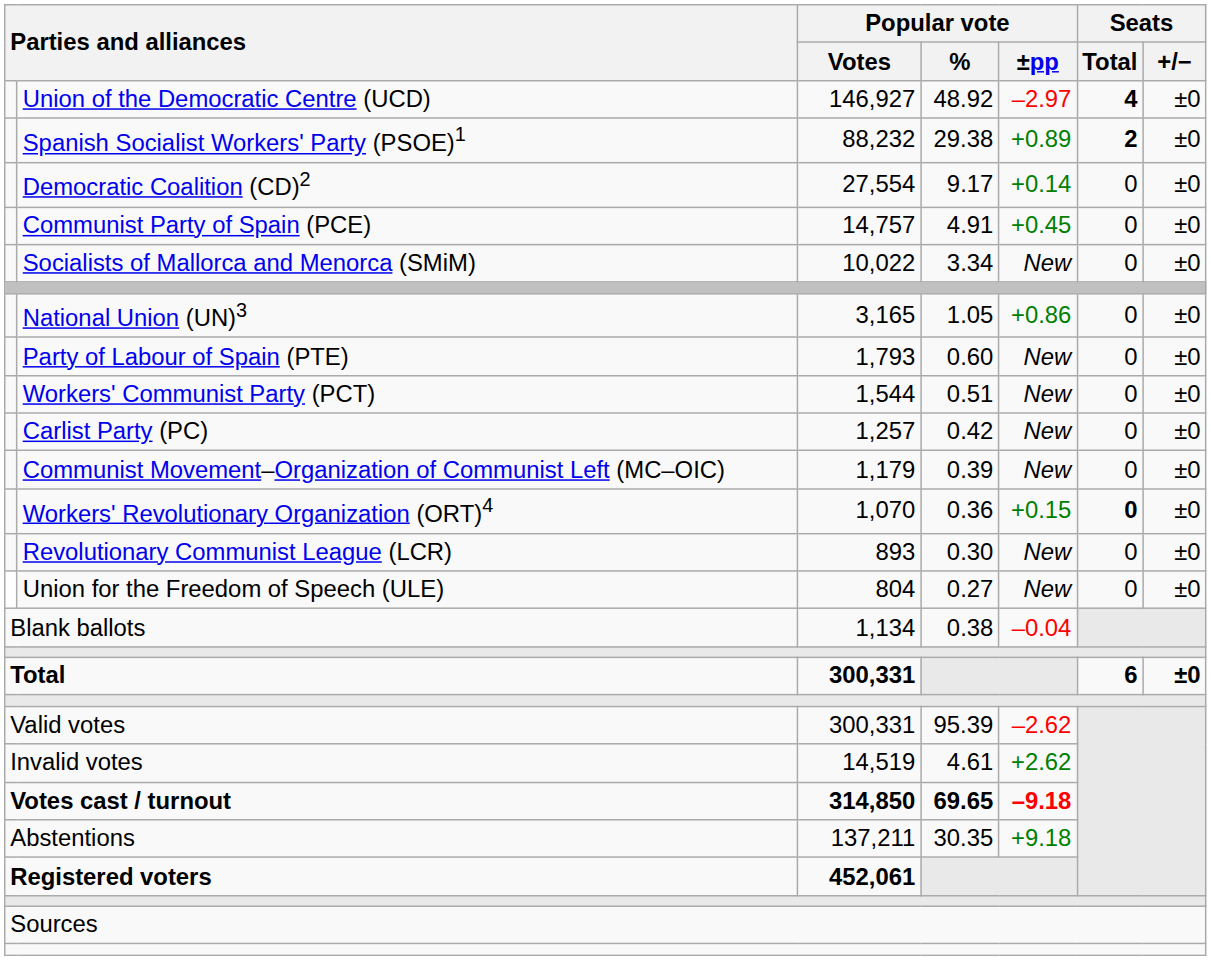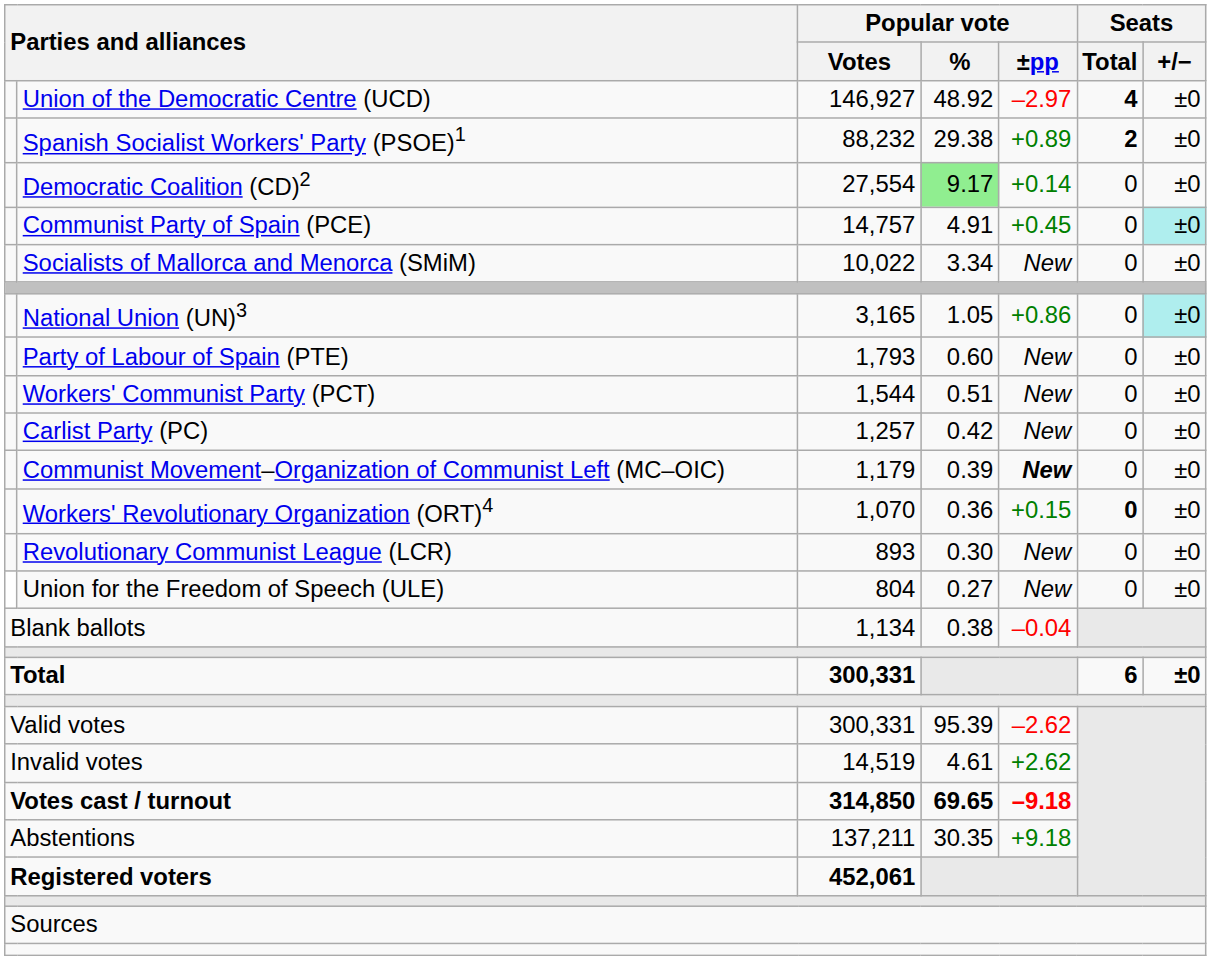(970, 184) no background -> (970, 184) lightgreen background
(1187, 225) no background -> (1187, 225) paleturquoise background
(1187, 315) no background -> (1187, 315) paleturquoise background
(1047, 469) normal -> (1047, 469) bold
